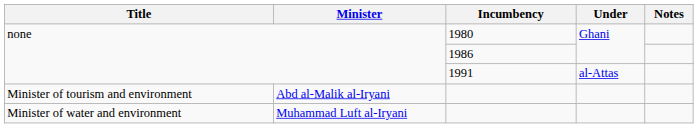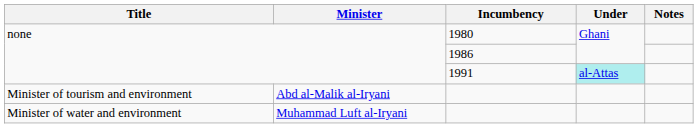(599, 73) no background -> (599, 73) paleturquoise background
